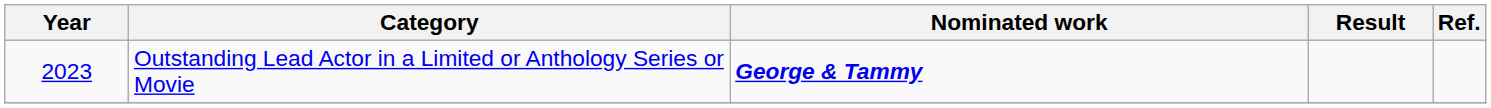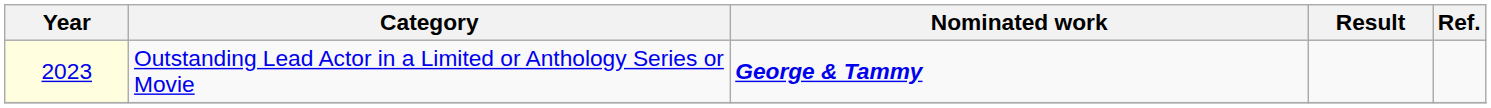(67, 71) no background -> (67, 71) lightyellow background
